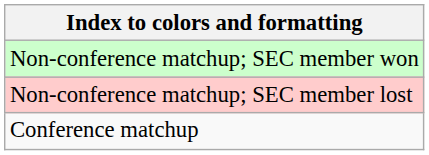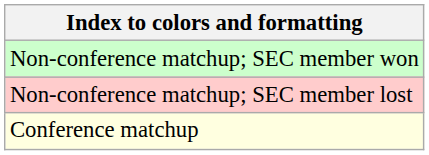(104, 130) no background -> (104, 130) lightyellow background
